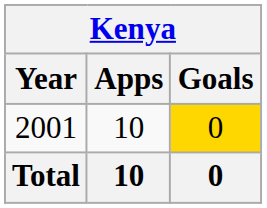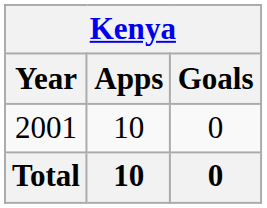(216, 127) gold background -> (216, 127) no background
